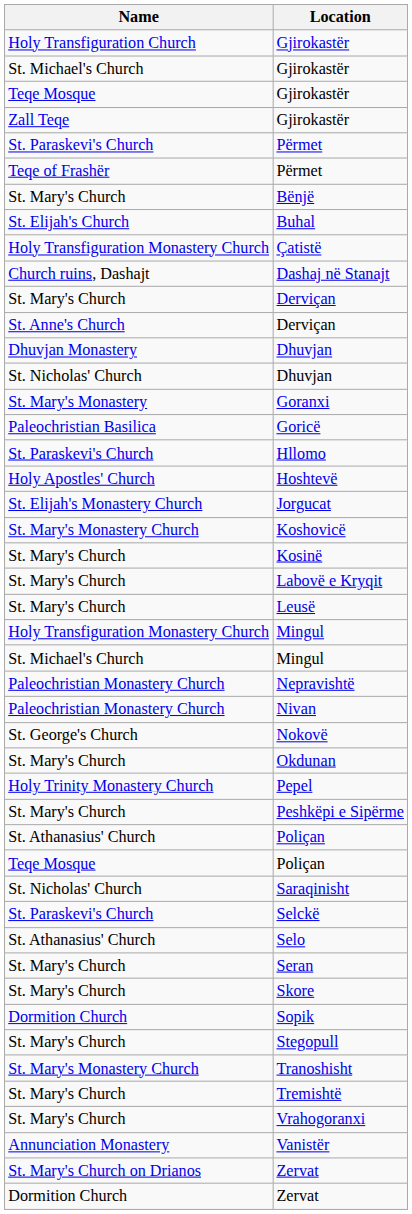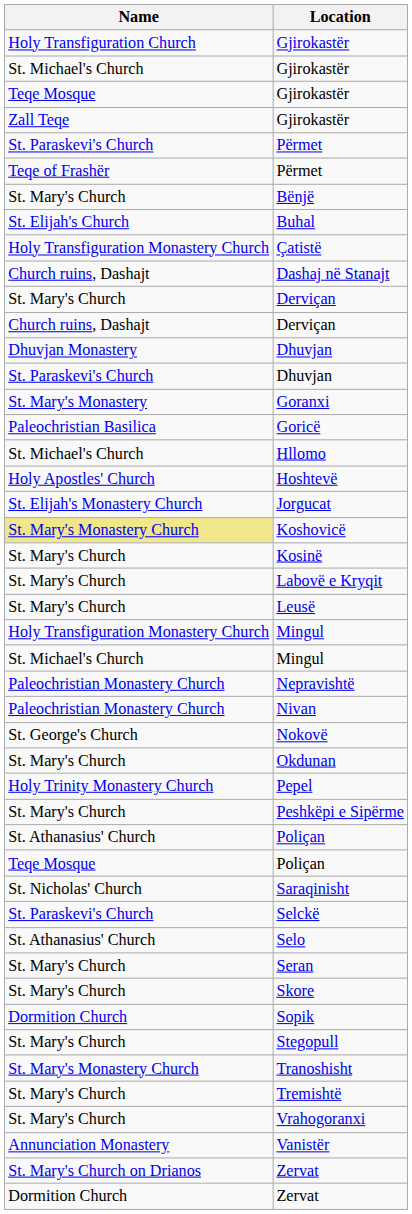(66, 324) St. Anne's Church -> (79, 324) Church ruins, Dashajt
(75, 376) St. Nicholas' Church -> (81, 376) St. Paraskevi's Church
(81, 453) St. Paraskevi's Church -> (76, 453) St. Michael's Church
(103, 529) no background -> (103, 529) khaki background
